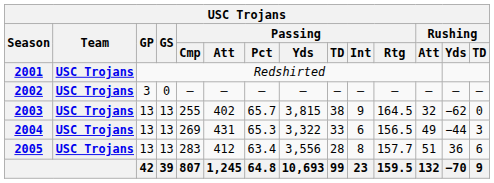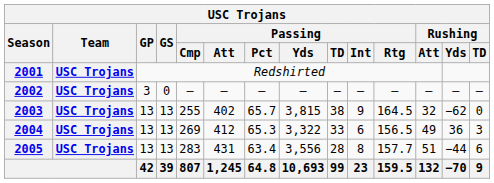(224, 130) 431 -> (224, 130) 412
(456, 130) −44 -> (456, 130) 36
(224, 149) 412 -> (224, 149) 431
(456, 149) 36 -> (456, 149) −44
